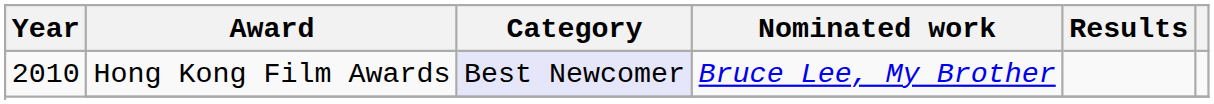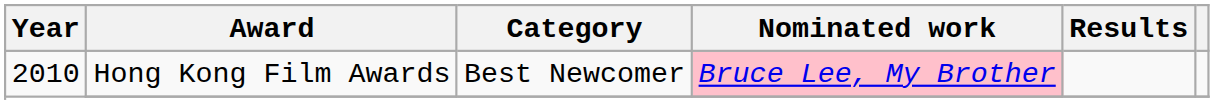(575, 74) lavender background -> (575, 74) no background
(877, 74) no background -> (877, 74) pink background
